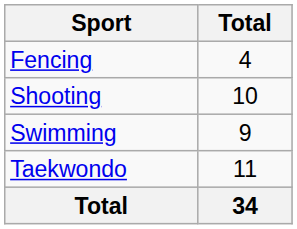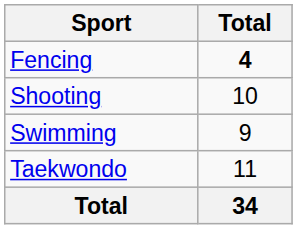(245, 60) normal -> (245, 60) bold
